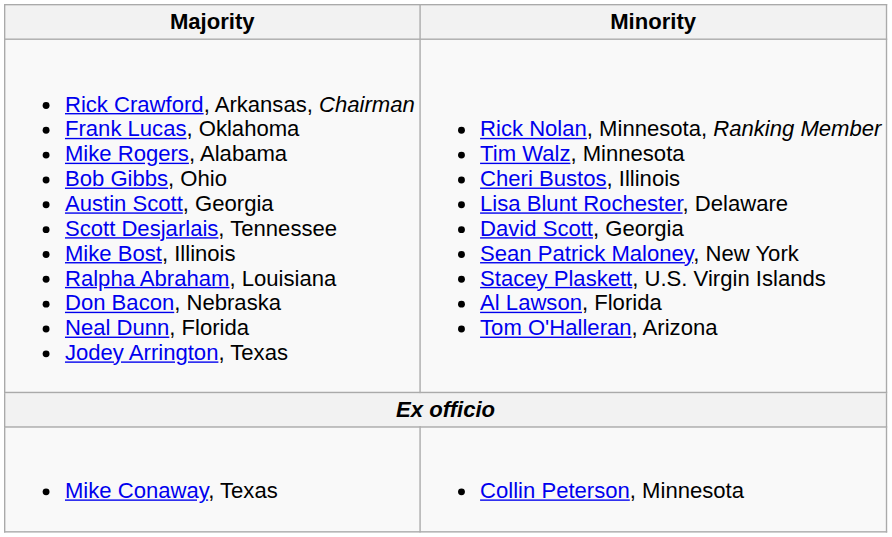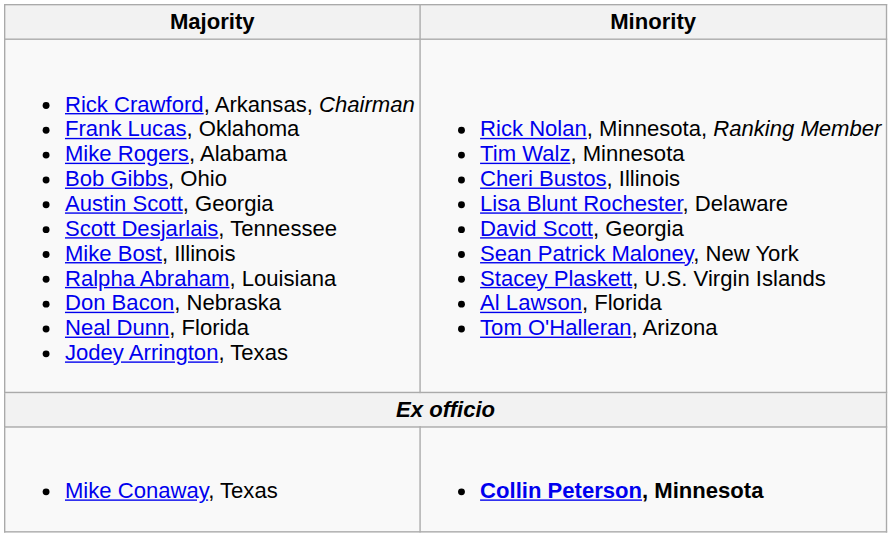(653, 492) normal -> (653, 492) bold
